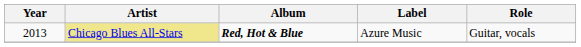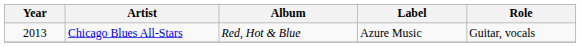(125, 32) khaki background -> (125, 32) no background
(262, 32) bold -> (261, 32) normal
